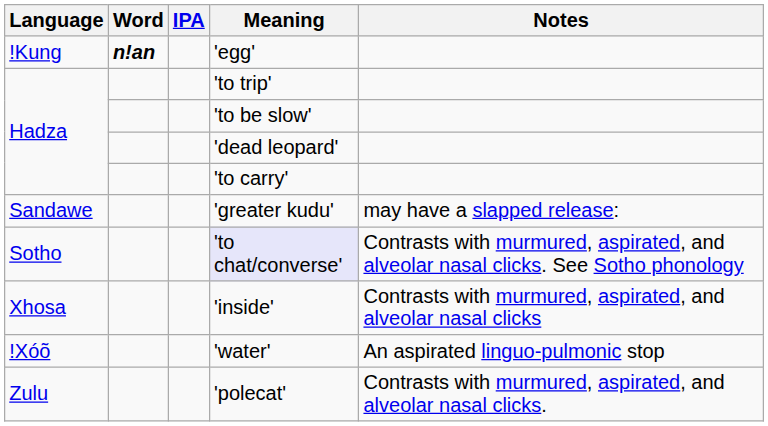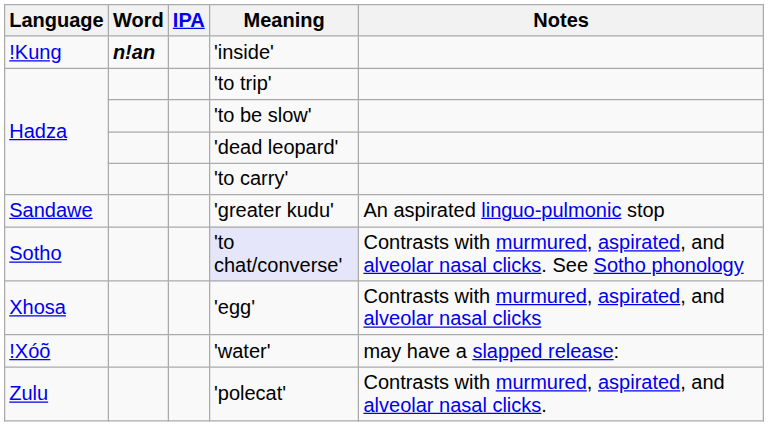(234, 52) 'egg' -> (244, 52) 'inside'
(491, 210) may have a slapped release: -> (514, 210) An aspirated linguo-pulmonic stop
(244, 307) 'inside' -> (234, 307) 'egg'
(514, 350) An aspirated linguo-pulmonic stop -> (491, 350) may have a slapped release:
